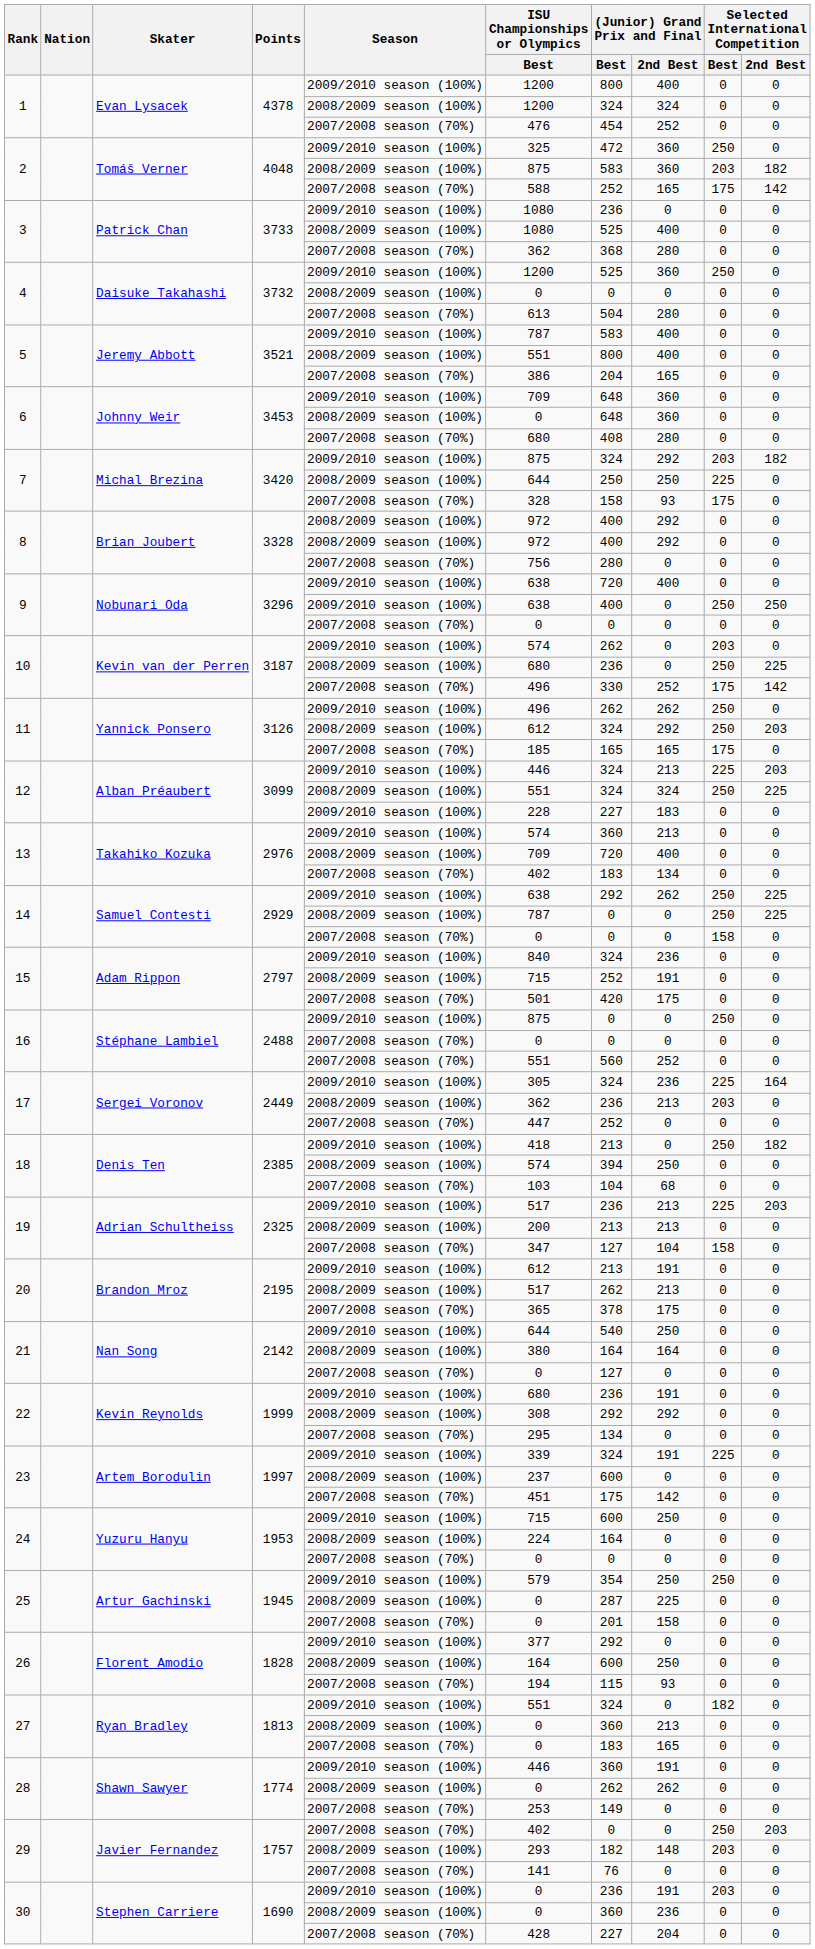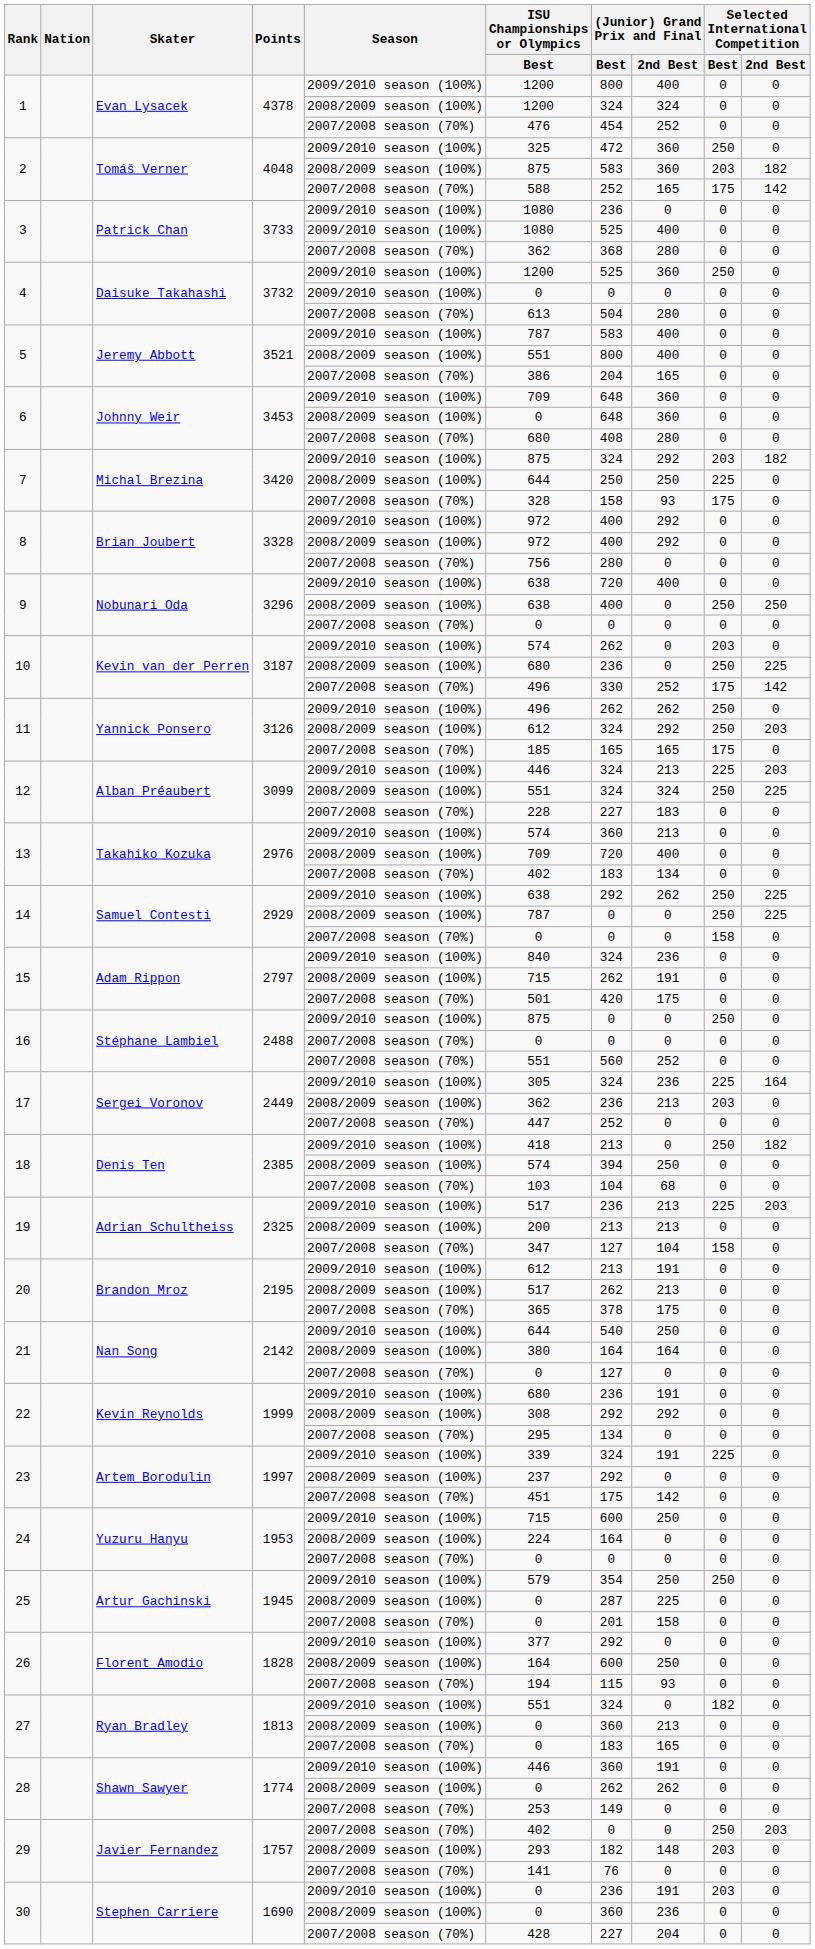(395, 231) 2008/2009 season (100%) -> (395, 231) 2009/2010 season (100%)
(395, 293) 2008/2009 season (100%) -> (395, 293) 2009/2010 season (100%)
(395, 522) 2008/2009 season (100%) -> (395, 522) 2009/2010 season (100%)
(395, 605) 2009/2010 season (100%) -> (395, 605) 2008/2009 season (100%)
(395, 813) 2009/2010 season (100%) -> (391, 813) 2007/2008 season (70%)
(611, 979) 252 -> (611, 979) 262
(611, 1477) 600 -> (611, 1477) 292
